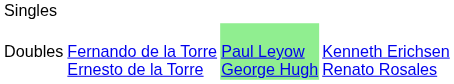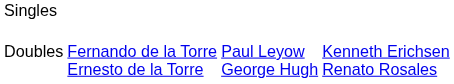(270, 60) lightgreen background -> (270, 60) no background
